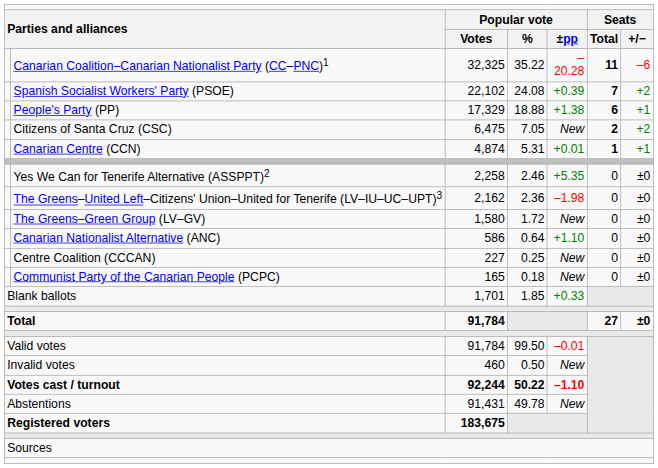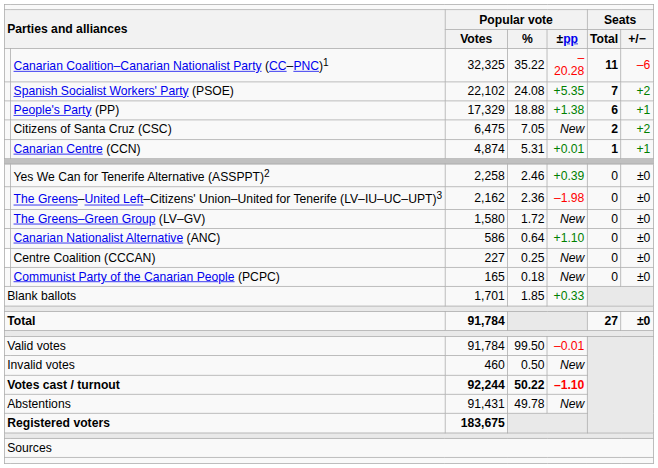(569, 91) +0.39 -> (569, 91) +5.35
(569, 175) +5.35 -> (569, 175) +0.39
